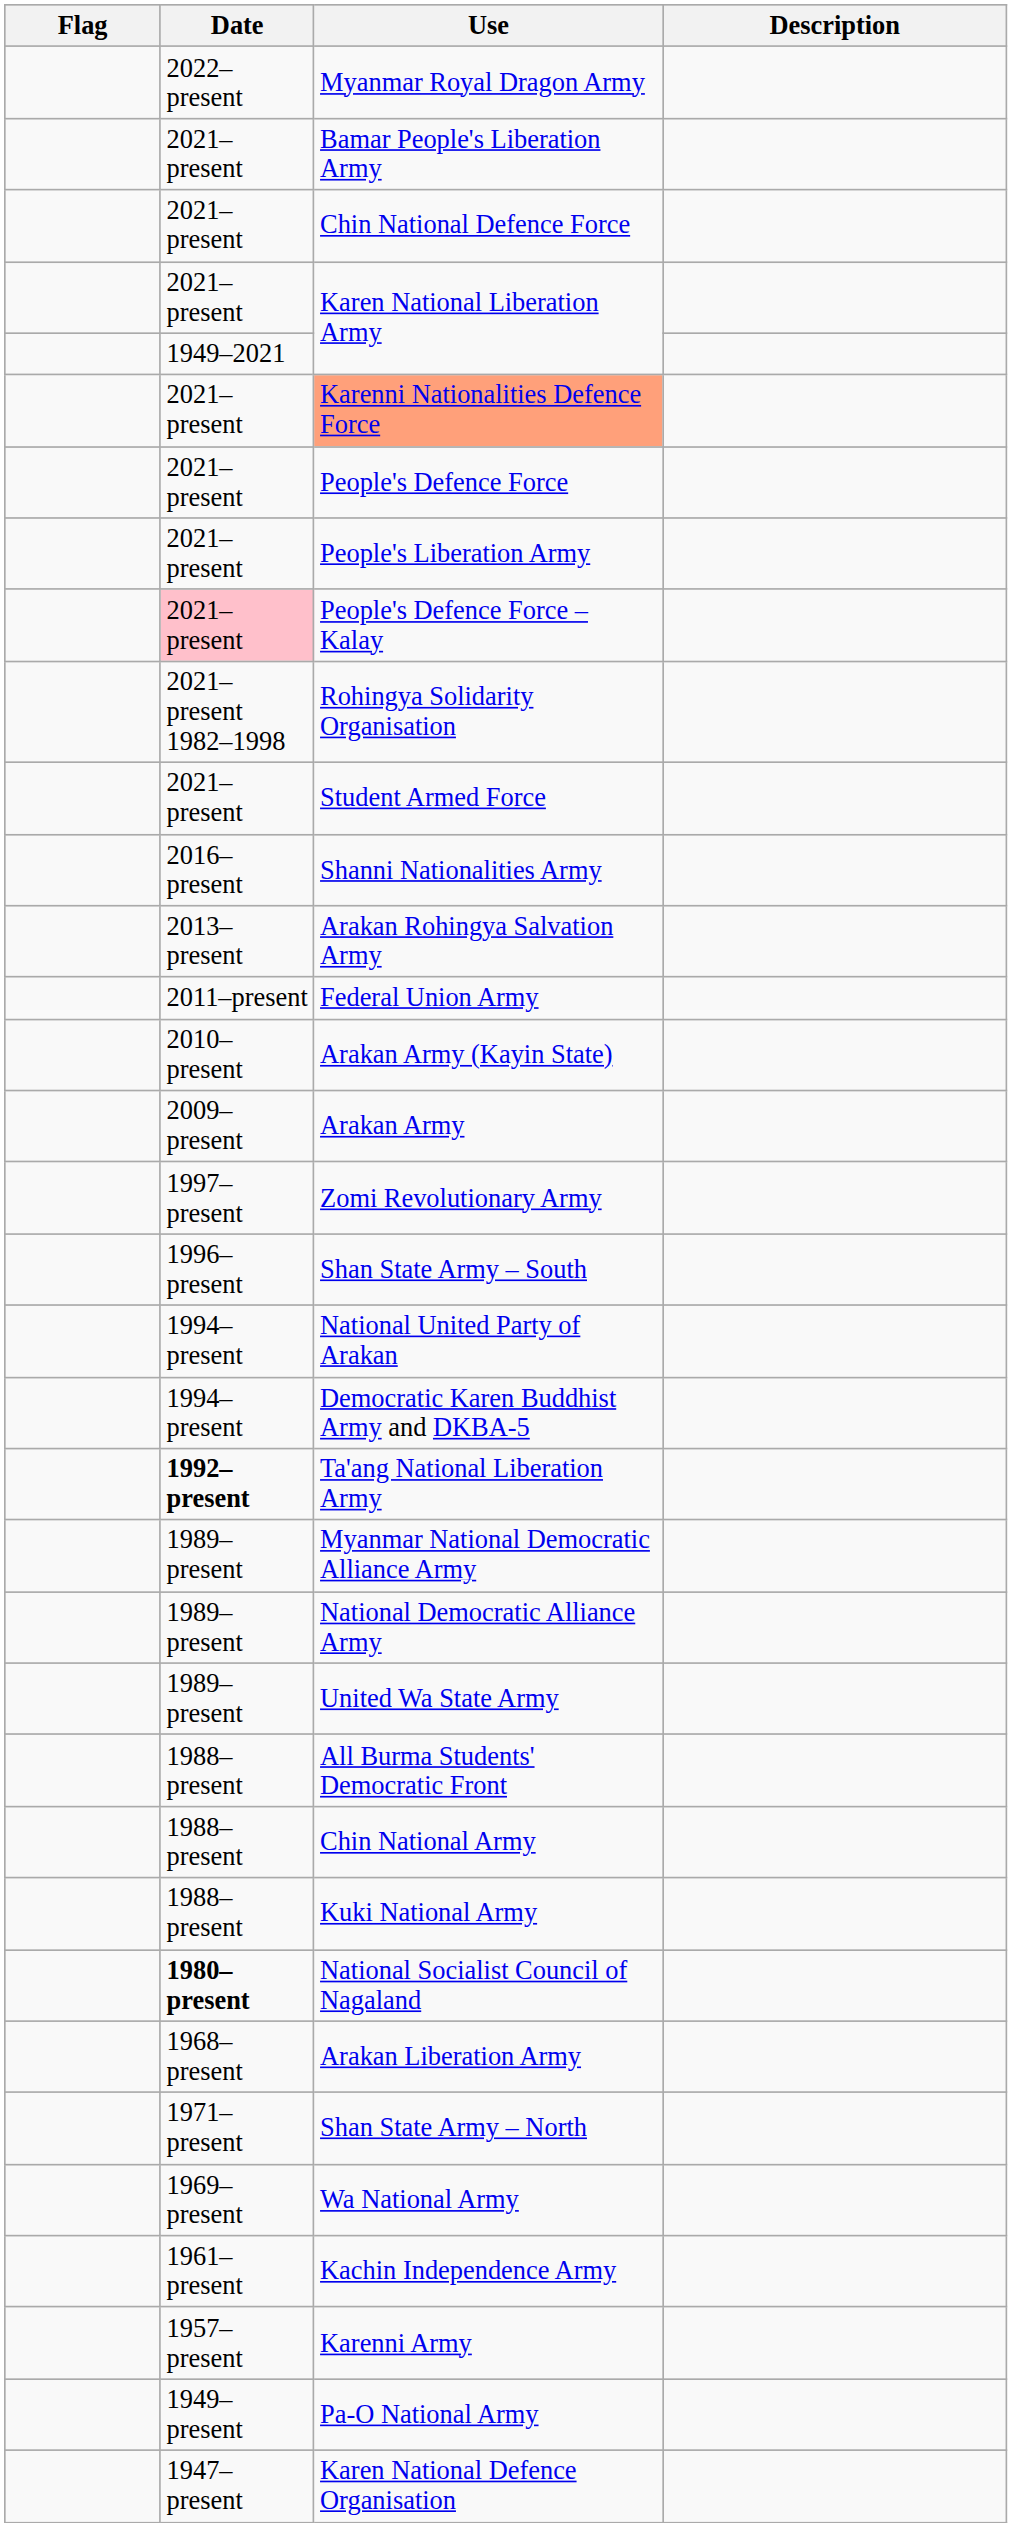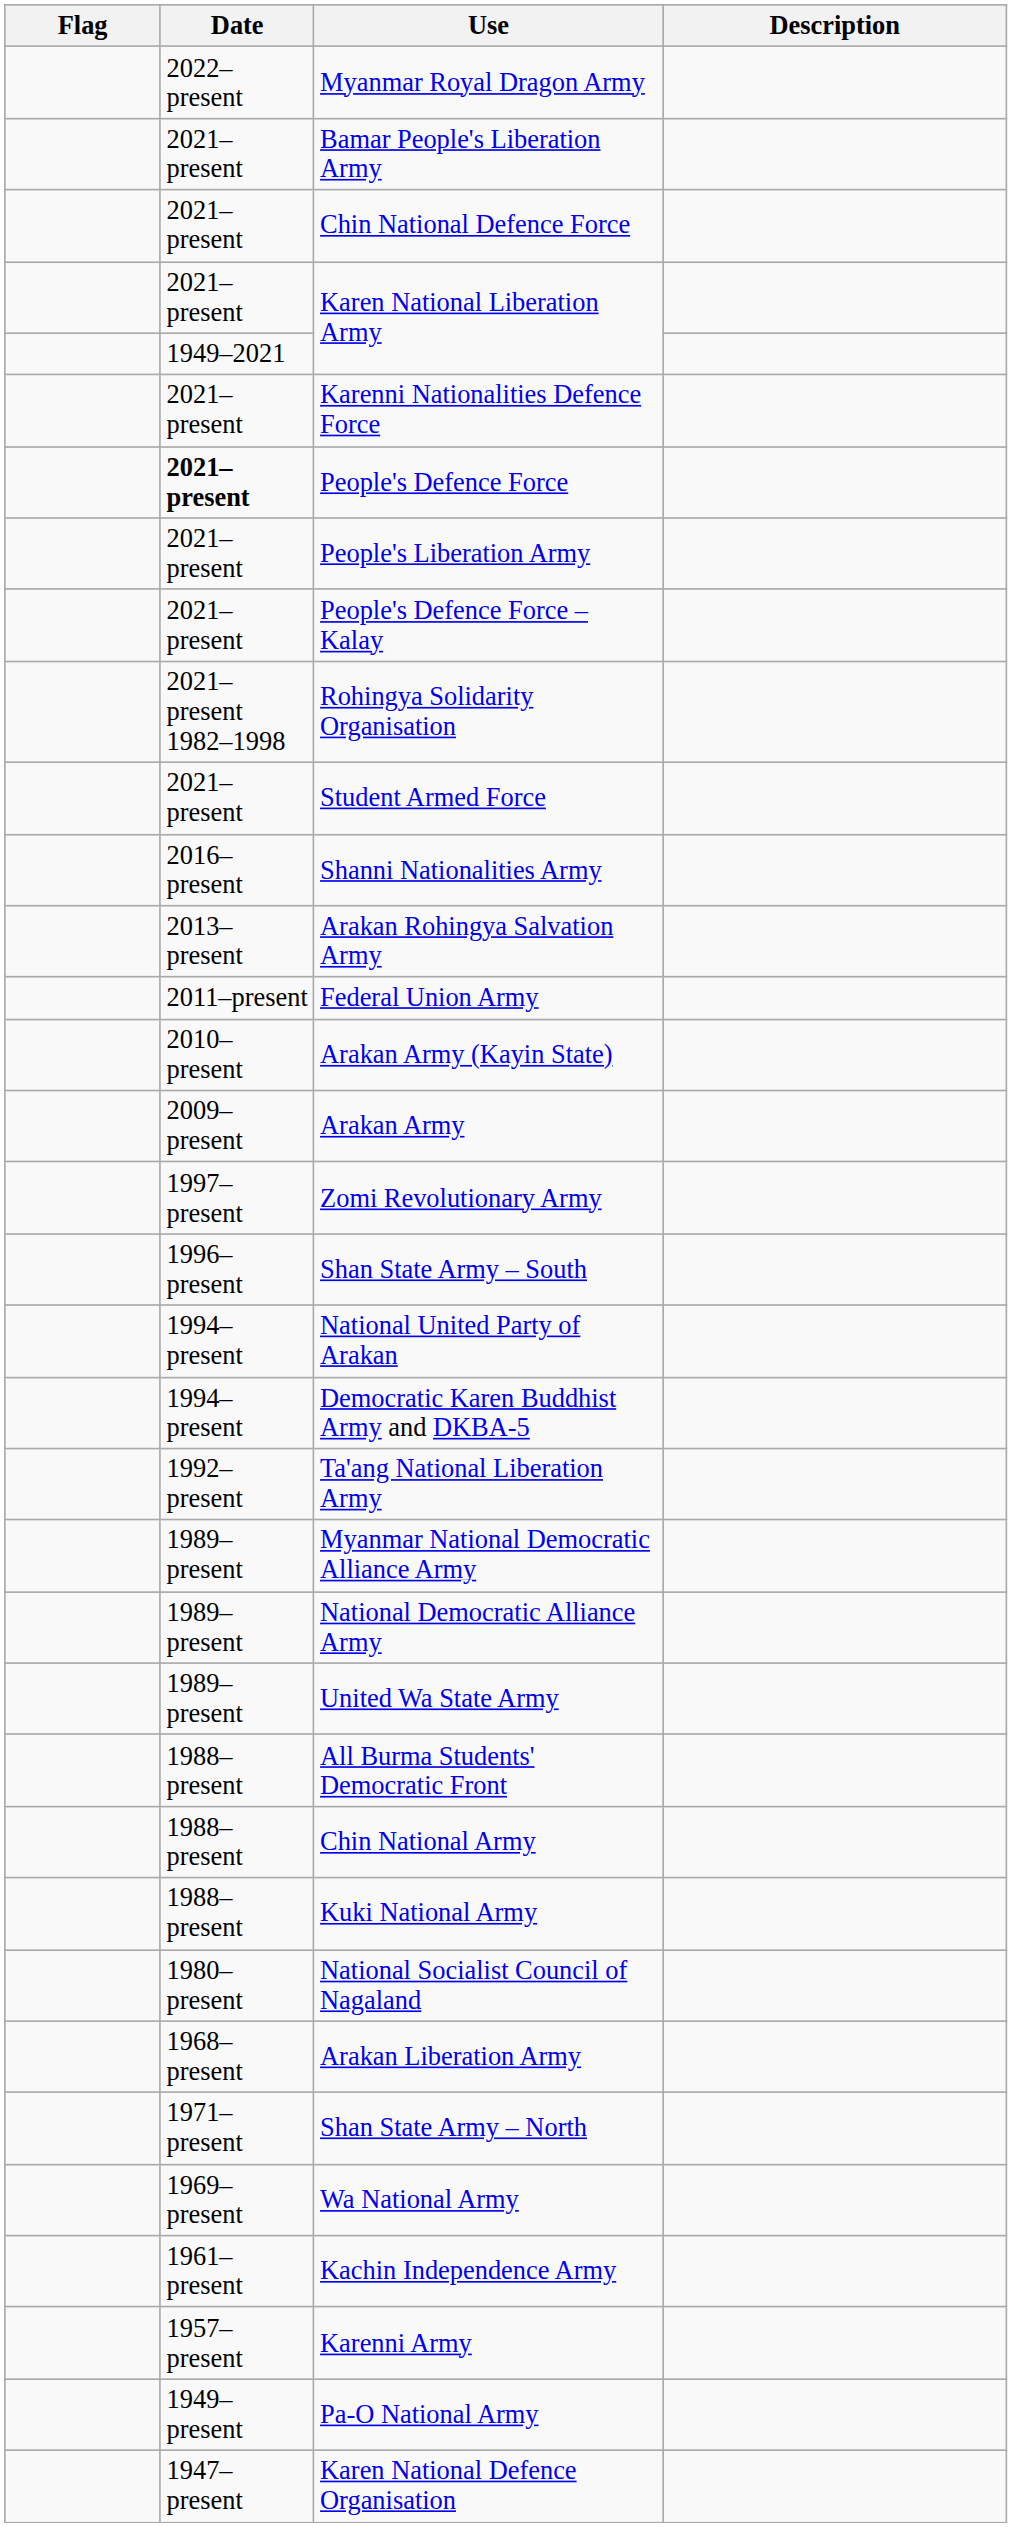(481, 410) lightsalmon background -> (481, 410) no background
(205, 481) normal -> (208, 481) bold
(205, 625) pink background -> (205, 625) no background
(208, 1483) bold -> (205, 1483) normal
(208, 1984) bold -> (205, 1984) normal
